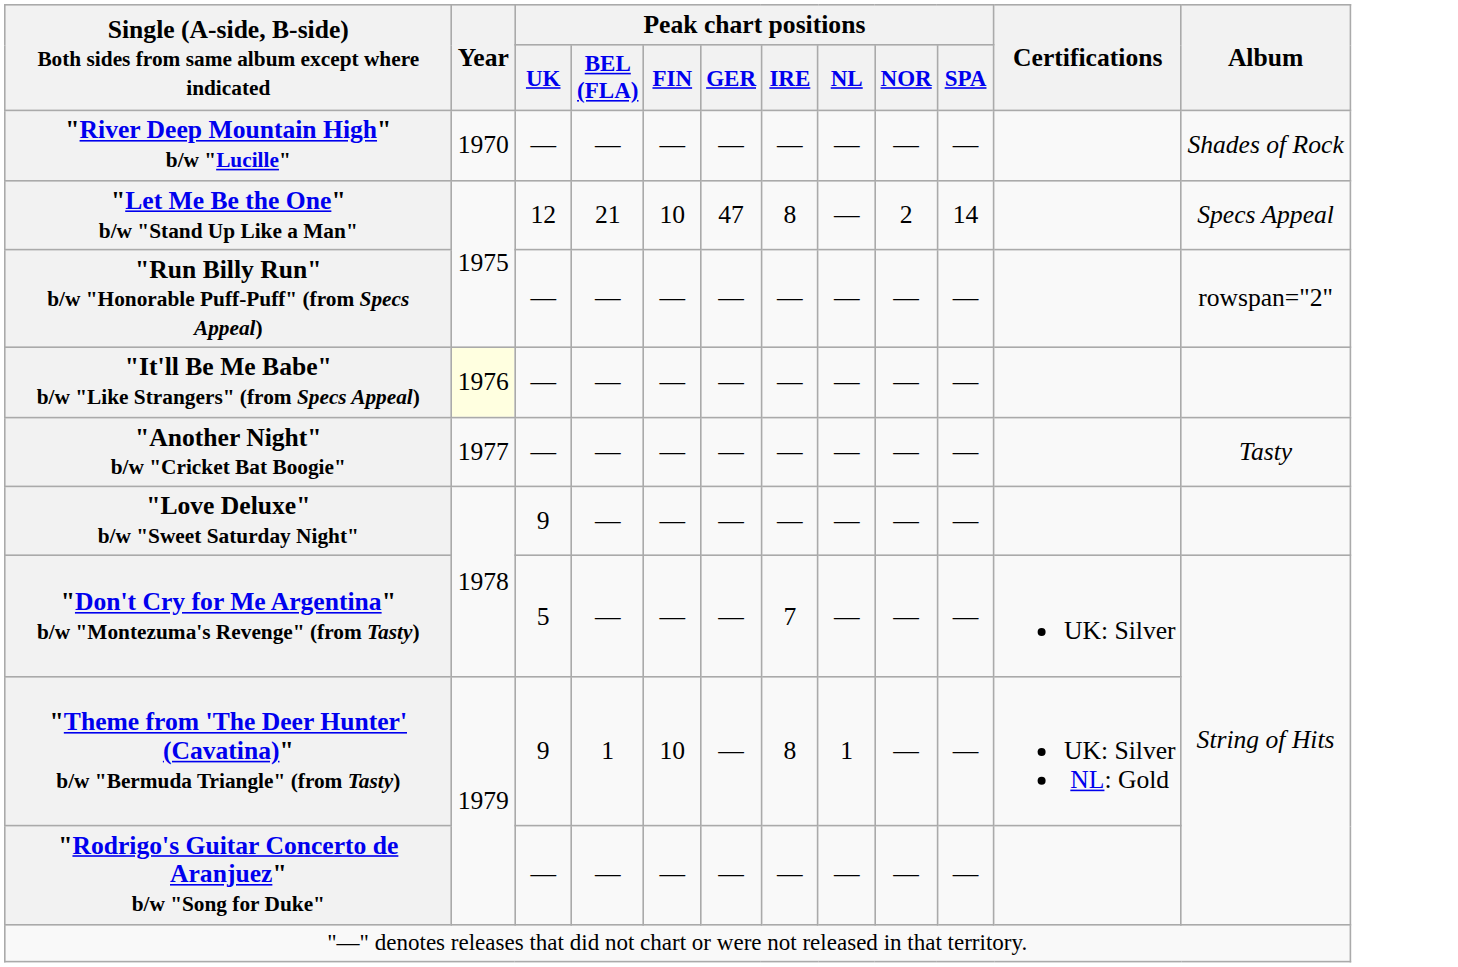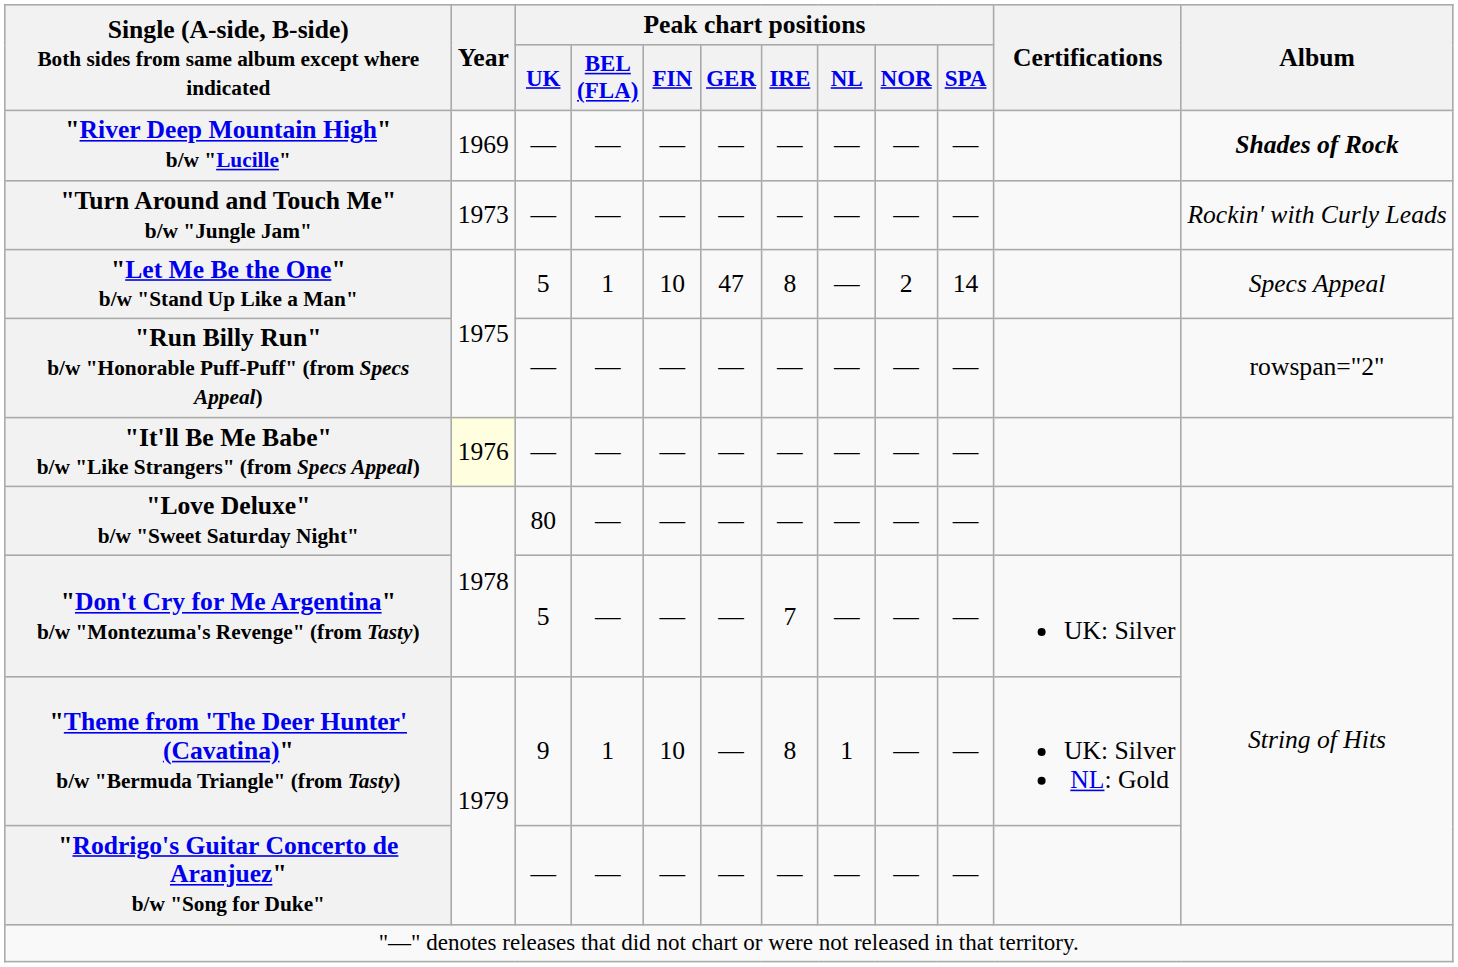(483, 144) 1970 -> (483, 144) 1969
(1266, 144) normal -> (1317, 144) bold
+ row: (228, 214)
(543, 214) 12 -> (543, 283) 5
(608, 214) 21 -> (608, 283) 1
- row: (228, 451)
(543, 520) 9 -> (543, 520) 80
